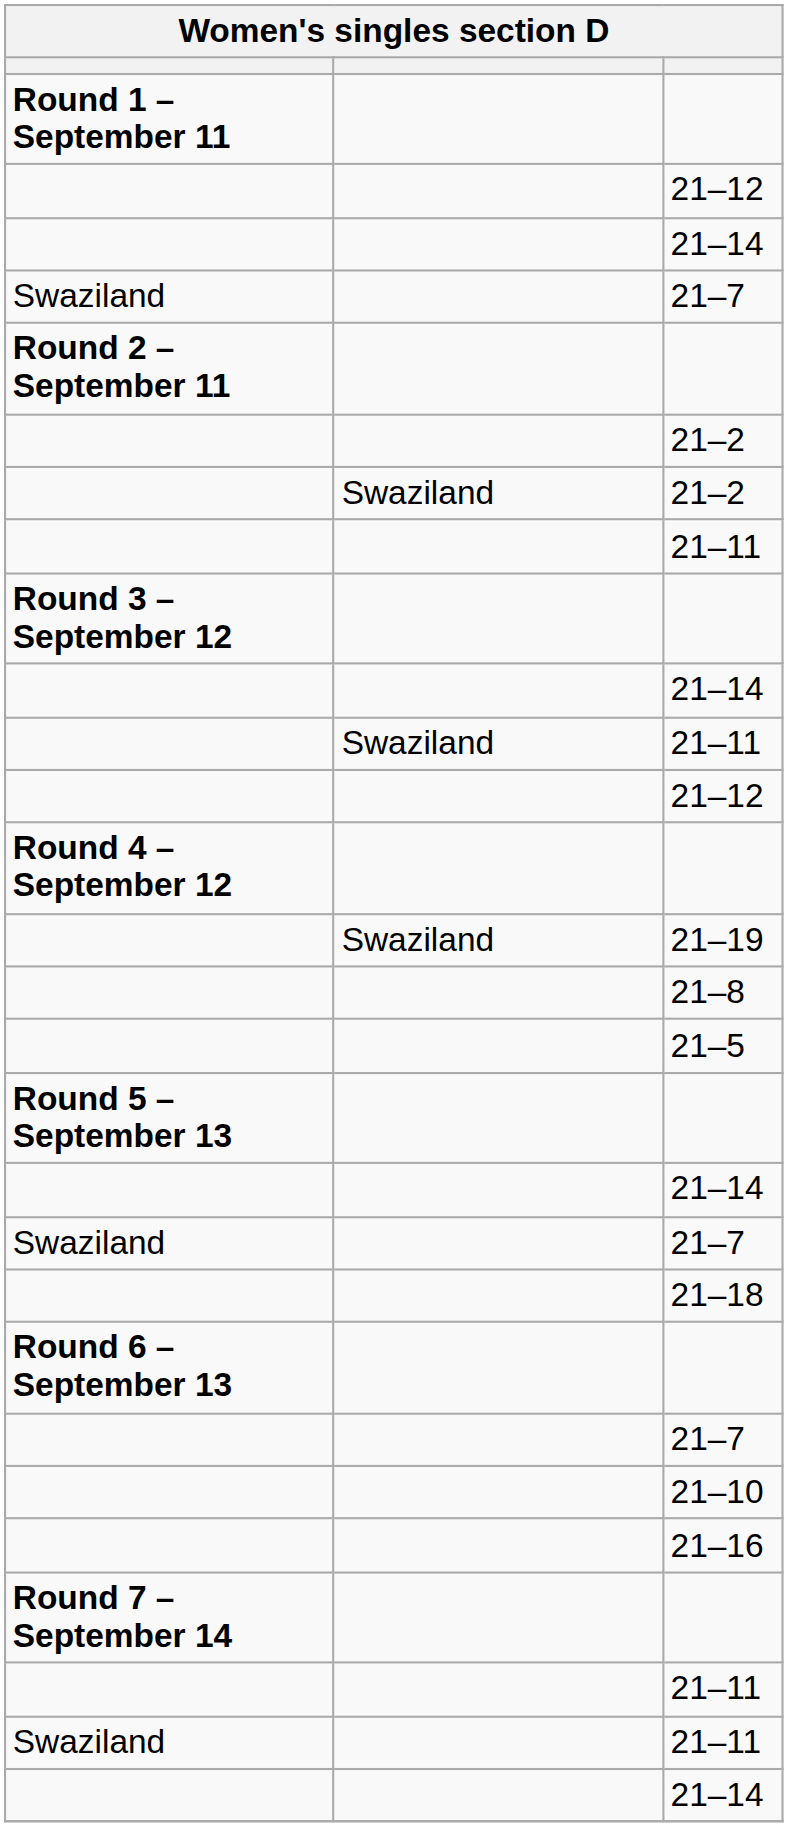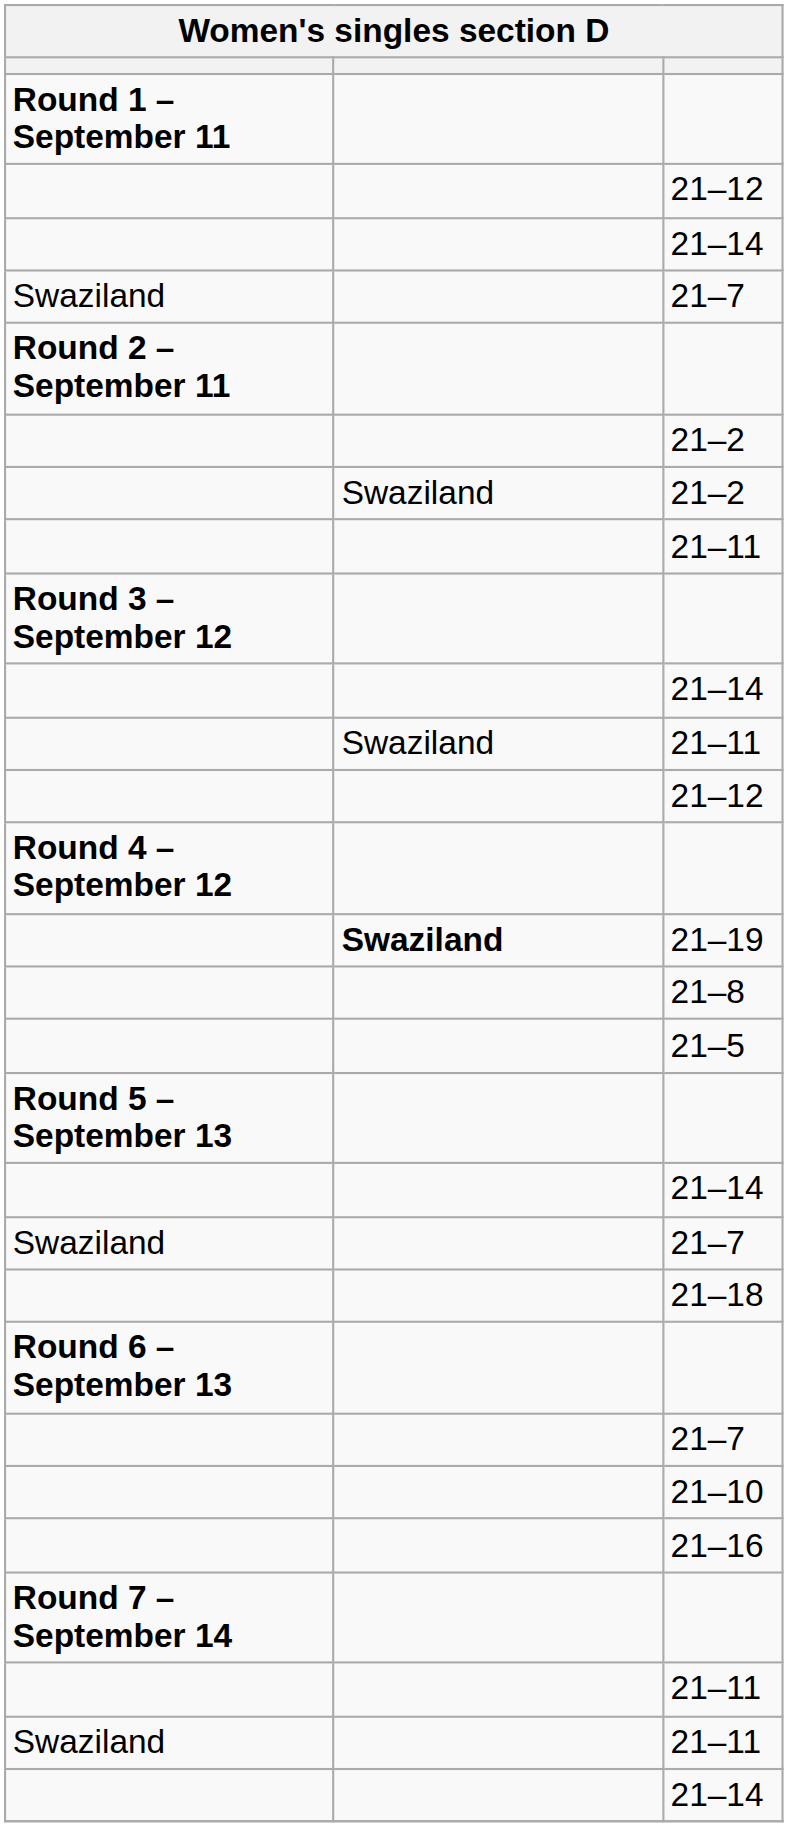(418, 939) normal -> (423, 939) bold
